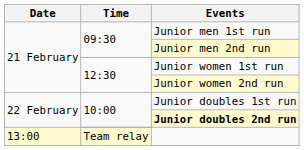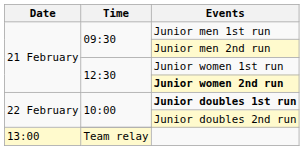(219, 84) normal -> (219, 84) bold
(225, 101) normal -> (225, 101) bold
(225, 119) bold -> (225, 119) normal
